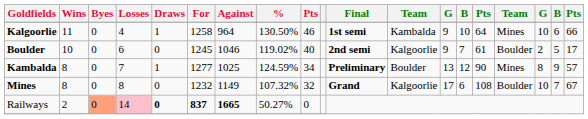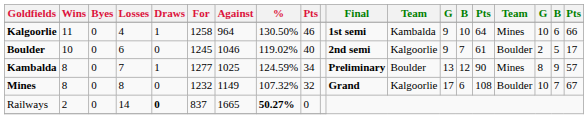(94, 104) lightsalmon background -> (94, 104) no background
(124, 104) pink background -> (124, 104) no background
(198, 104) bold -> (198, 104) normal
(228, 104) bold -> (228, 104) normal
(276, 104) normal -> (277, 104) bold
